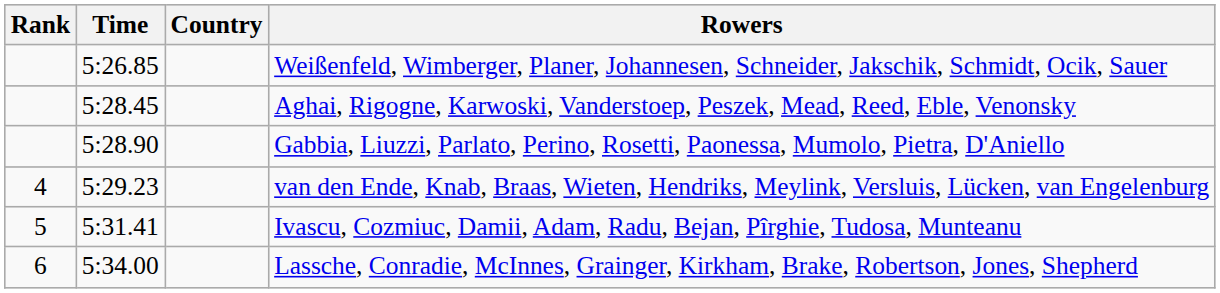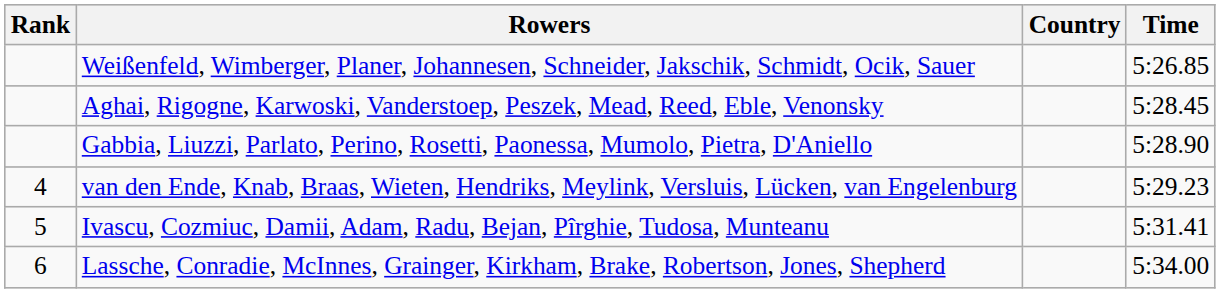columns swapped: (742, 24) <-> (120, 24)
